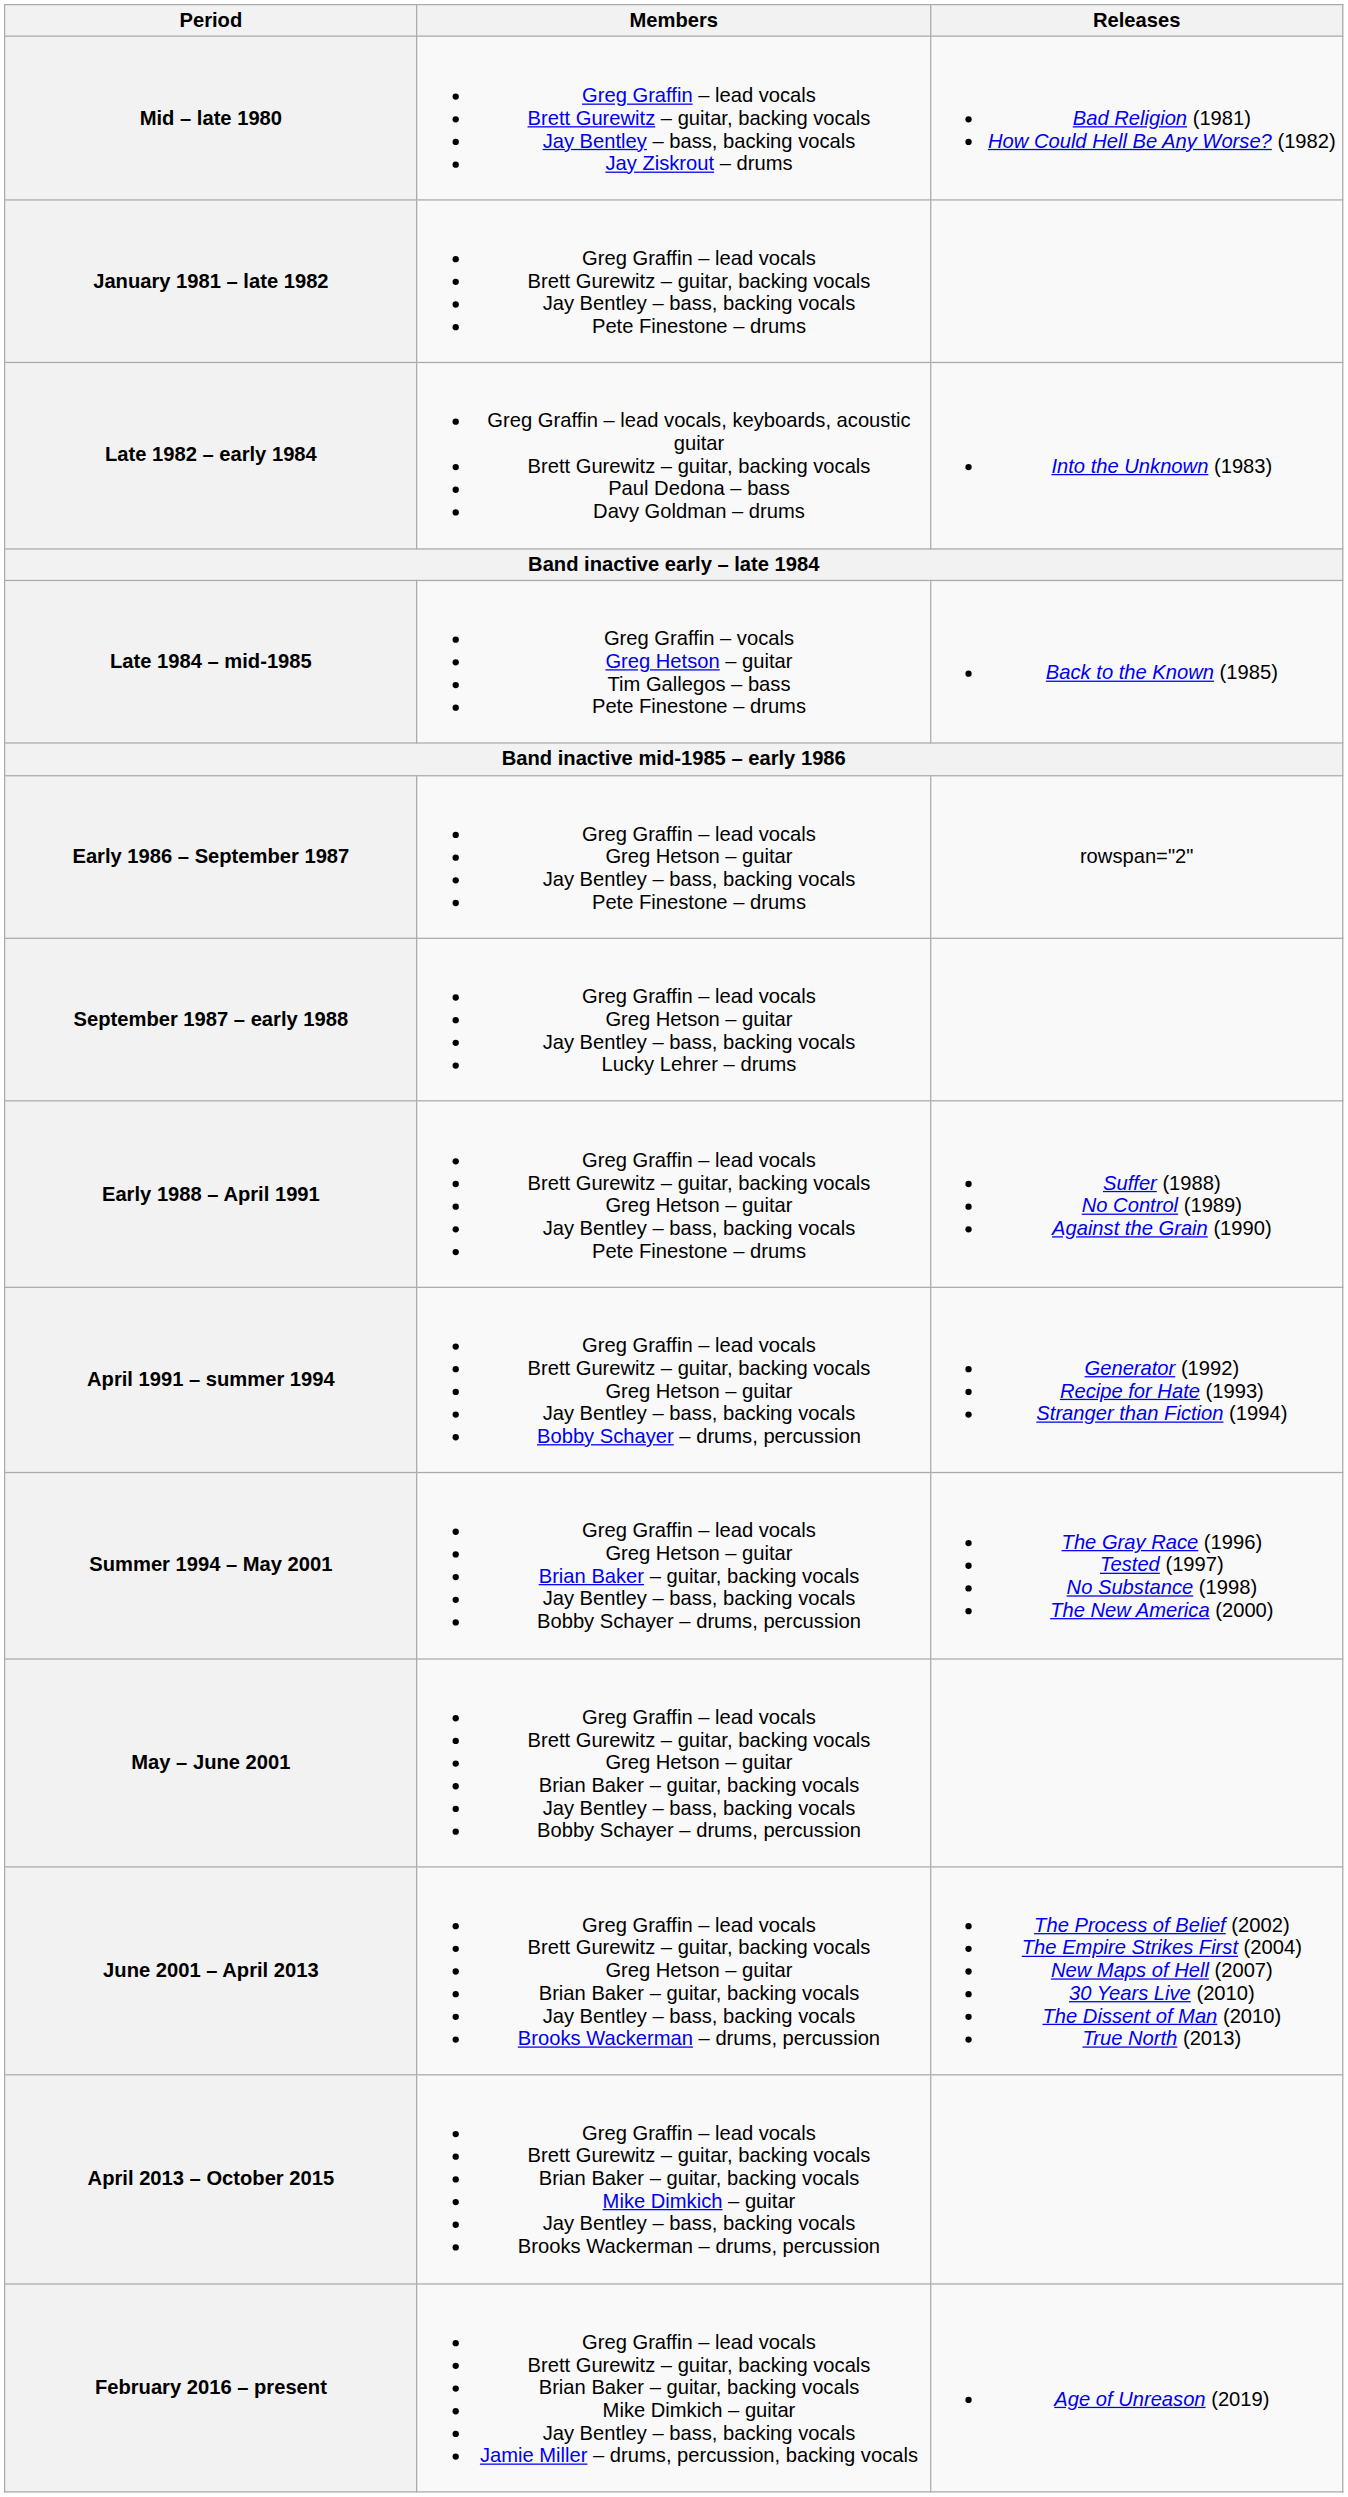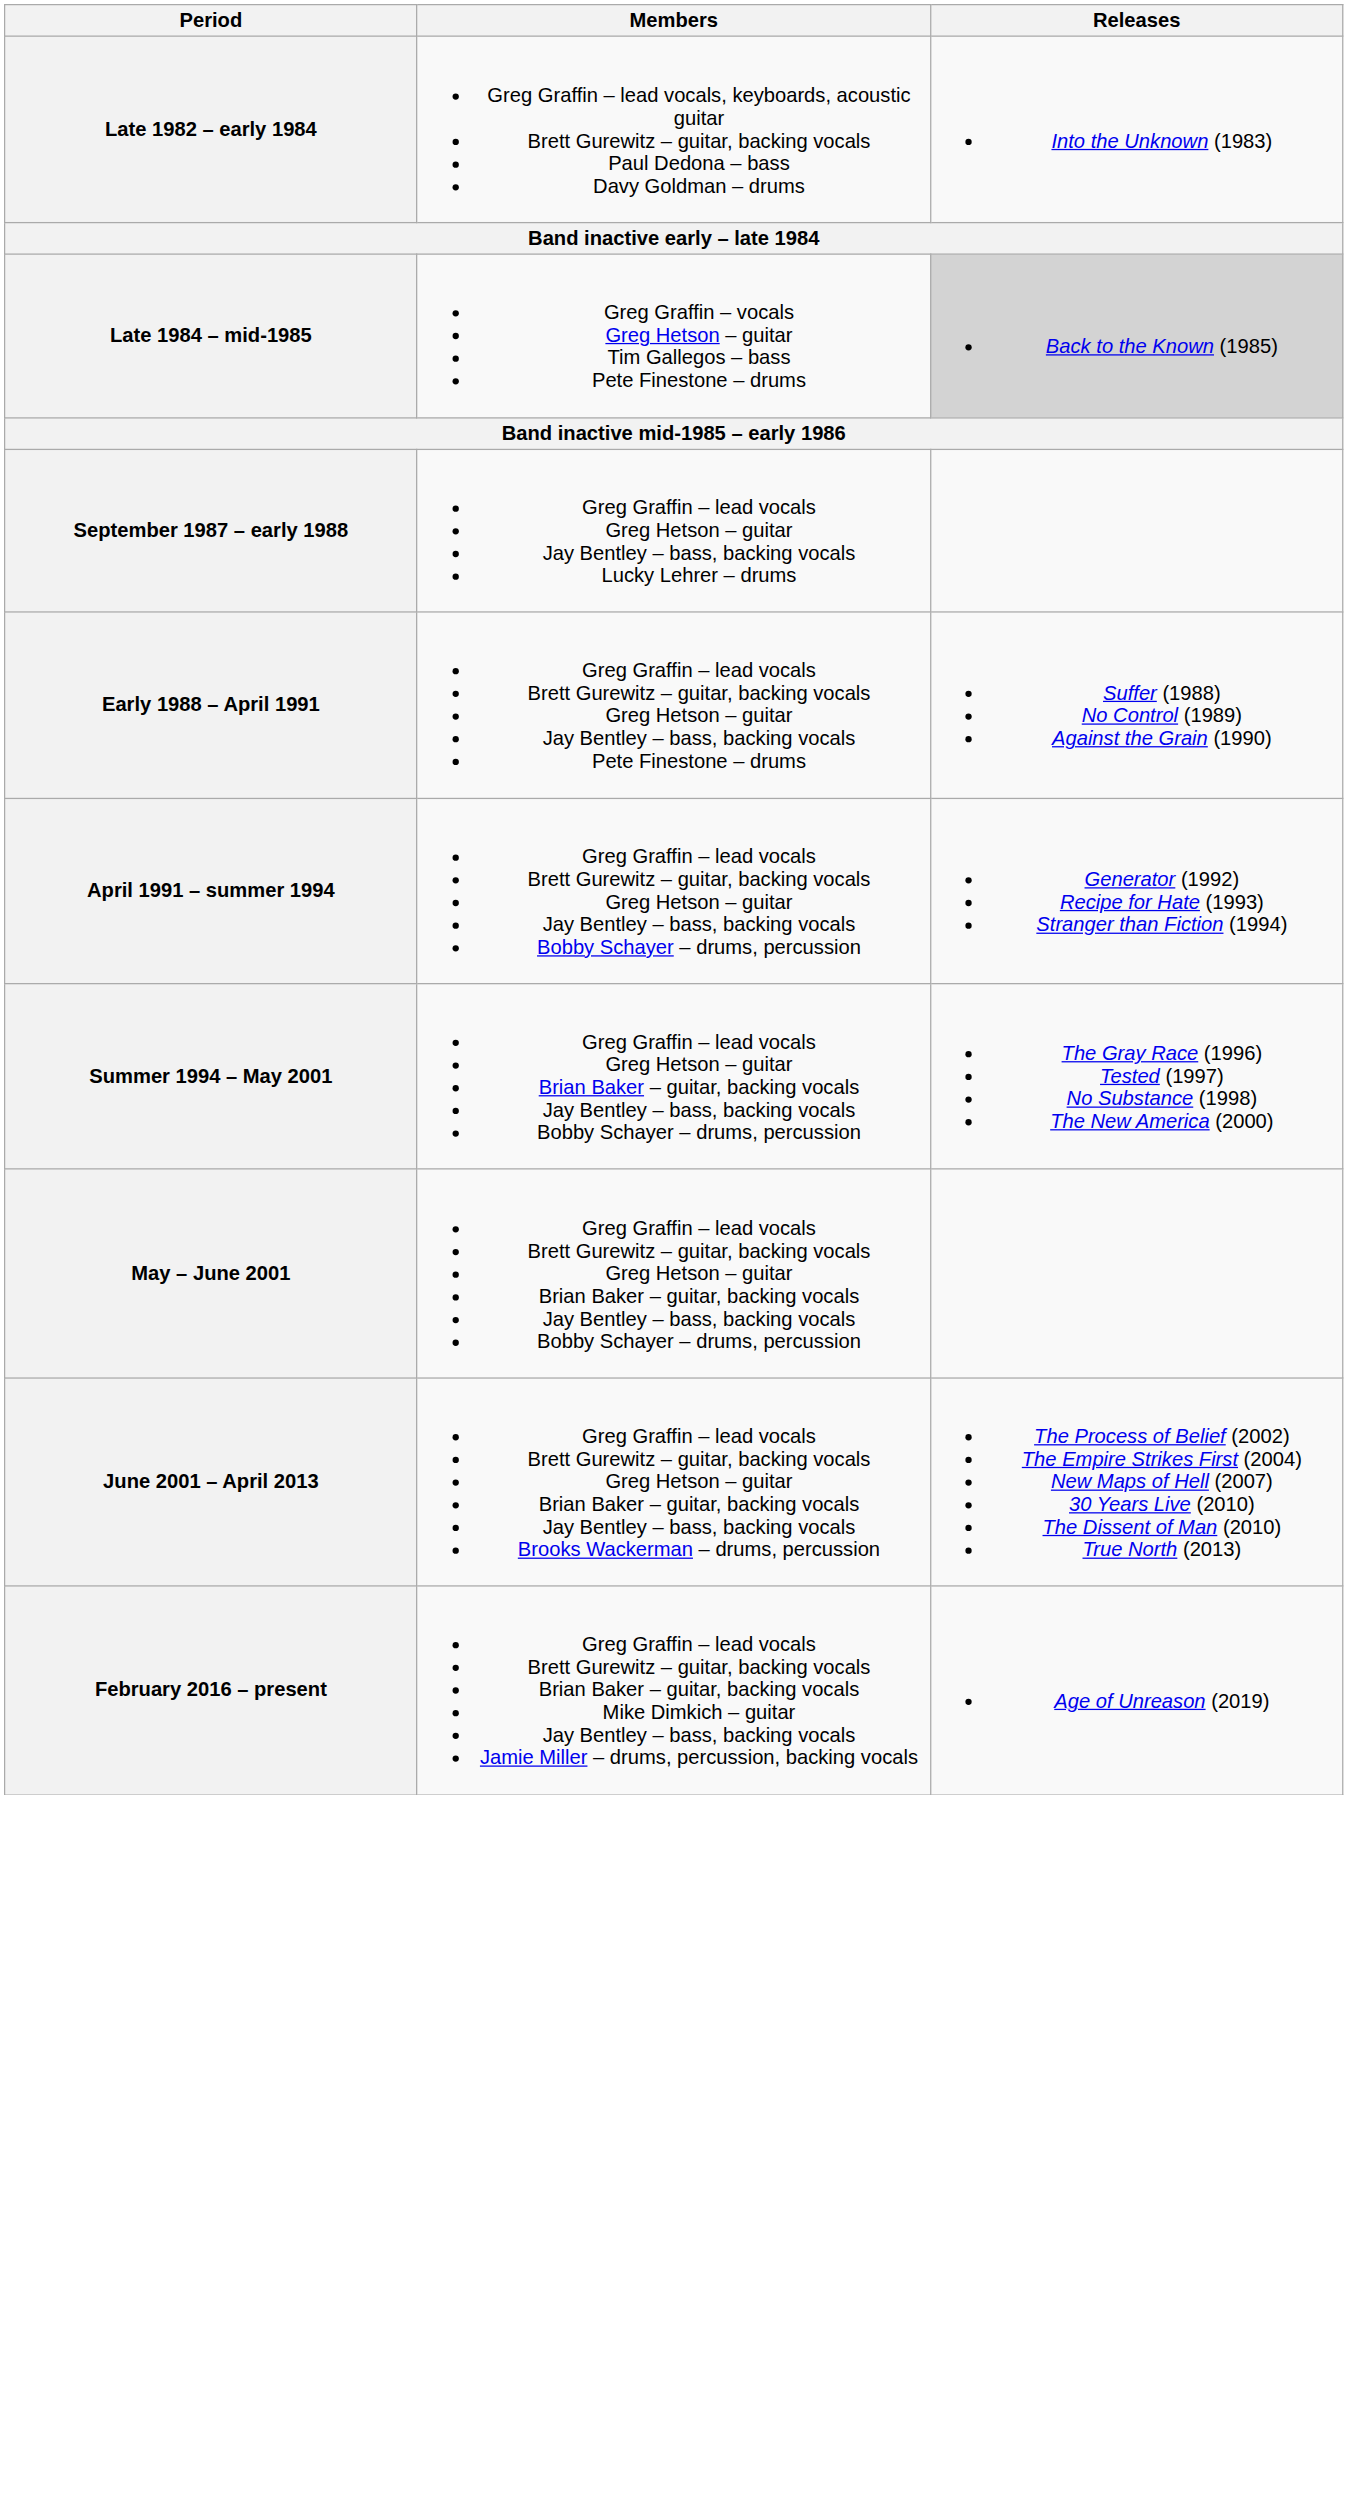- row: (211, 117)
- row: (211, 280)
(1137, 673) no background -> (1137, 347) lightgrey background
- row: (211, 856)
- row: (211, 2179)
